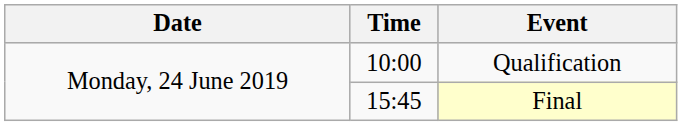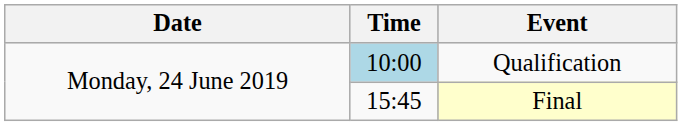(394, 62) no background -> (394, 62) lightblue background
